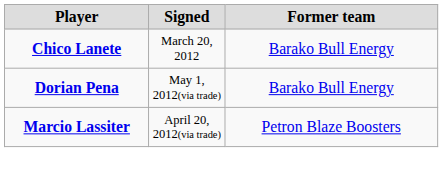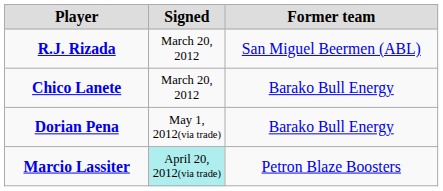+ row: (77, 48)
(187, 127) no background -> (187, 166) paleturquoise background
